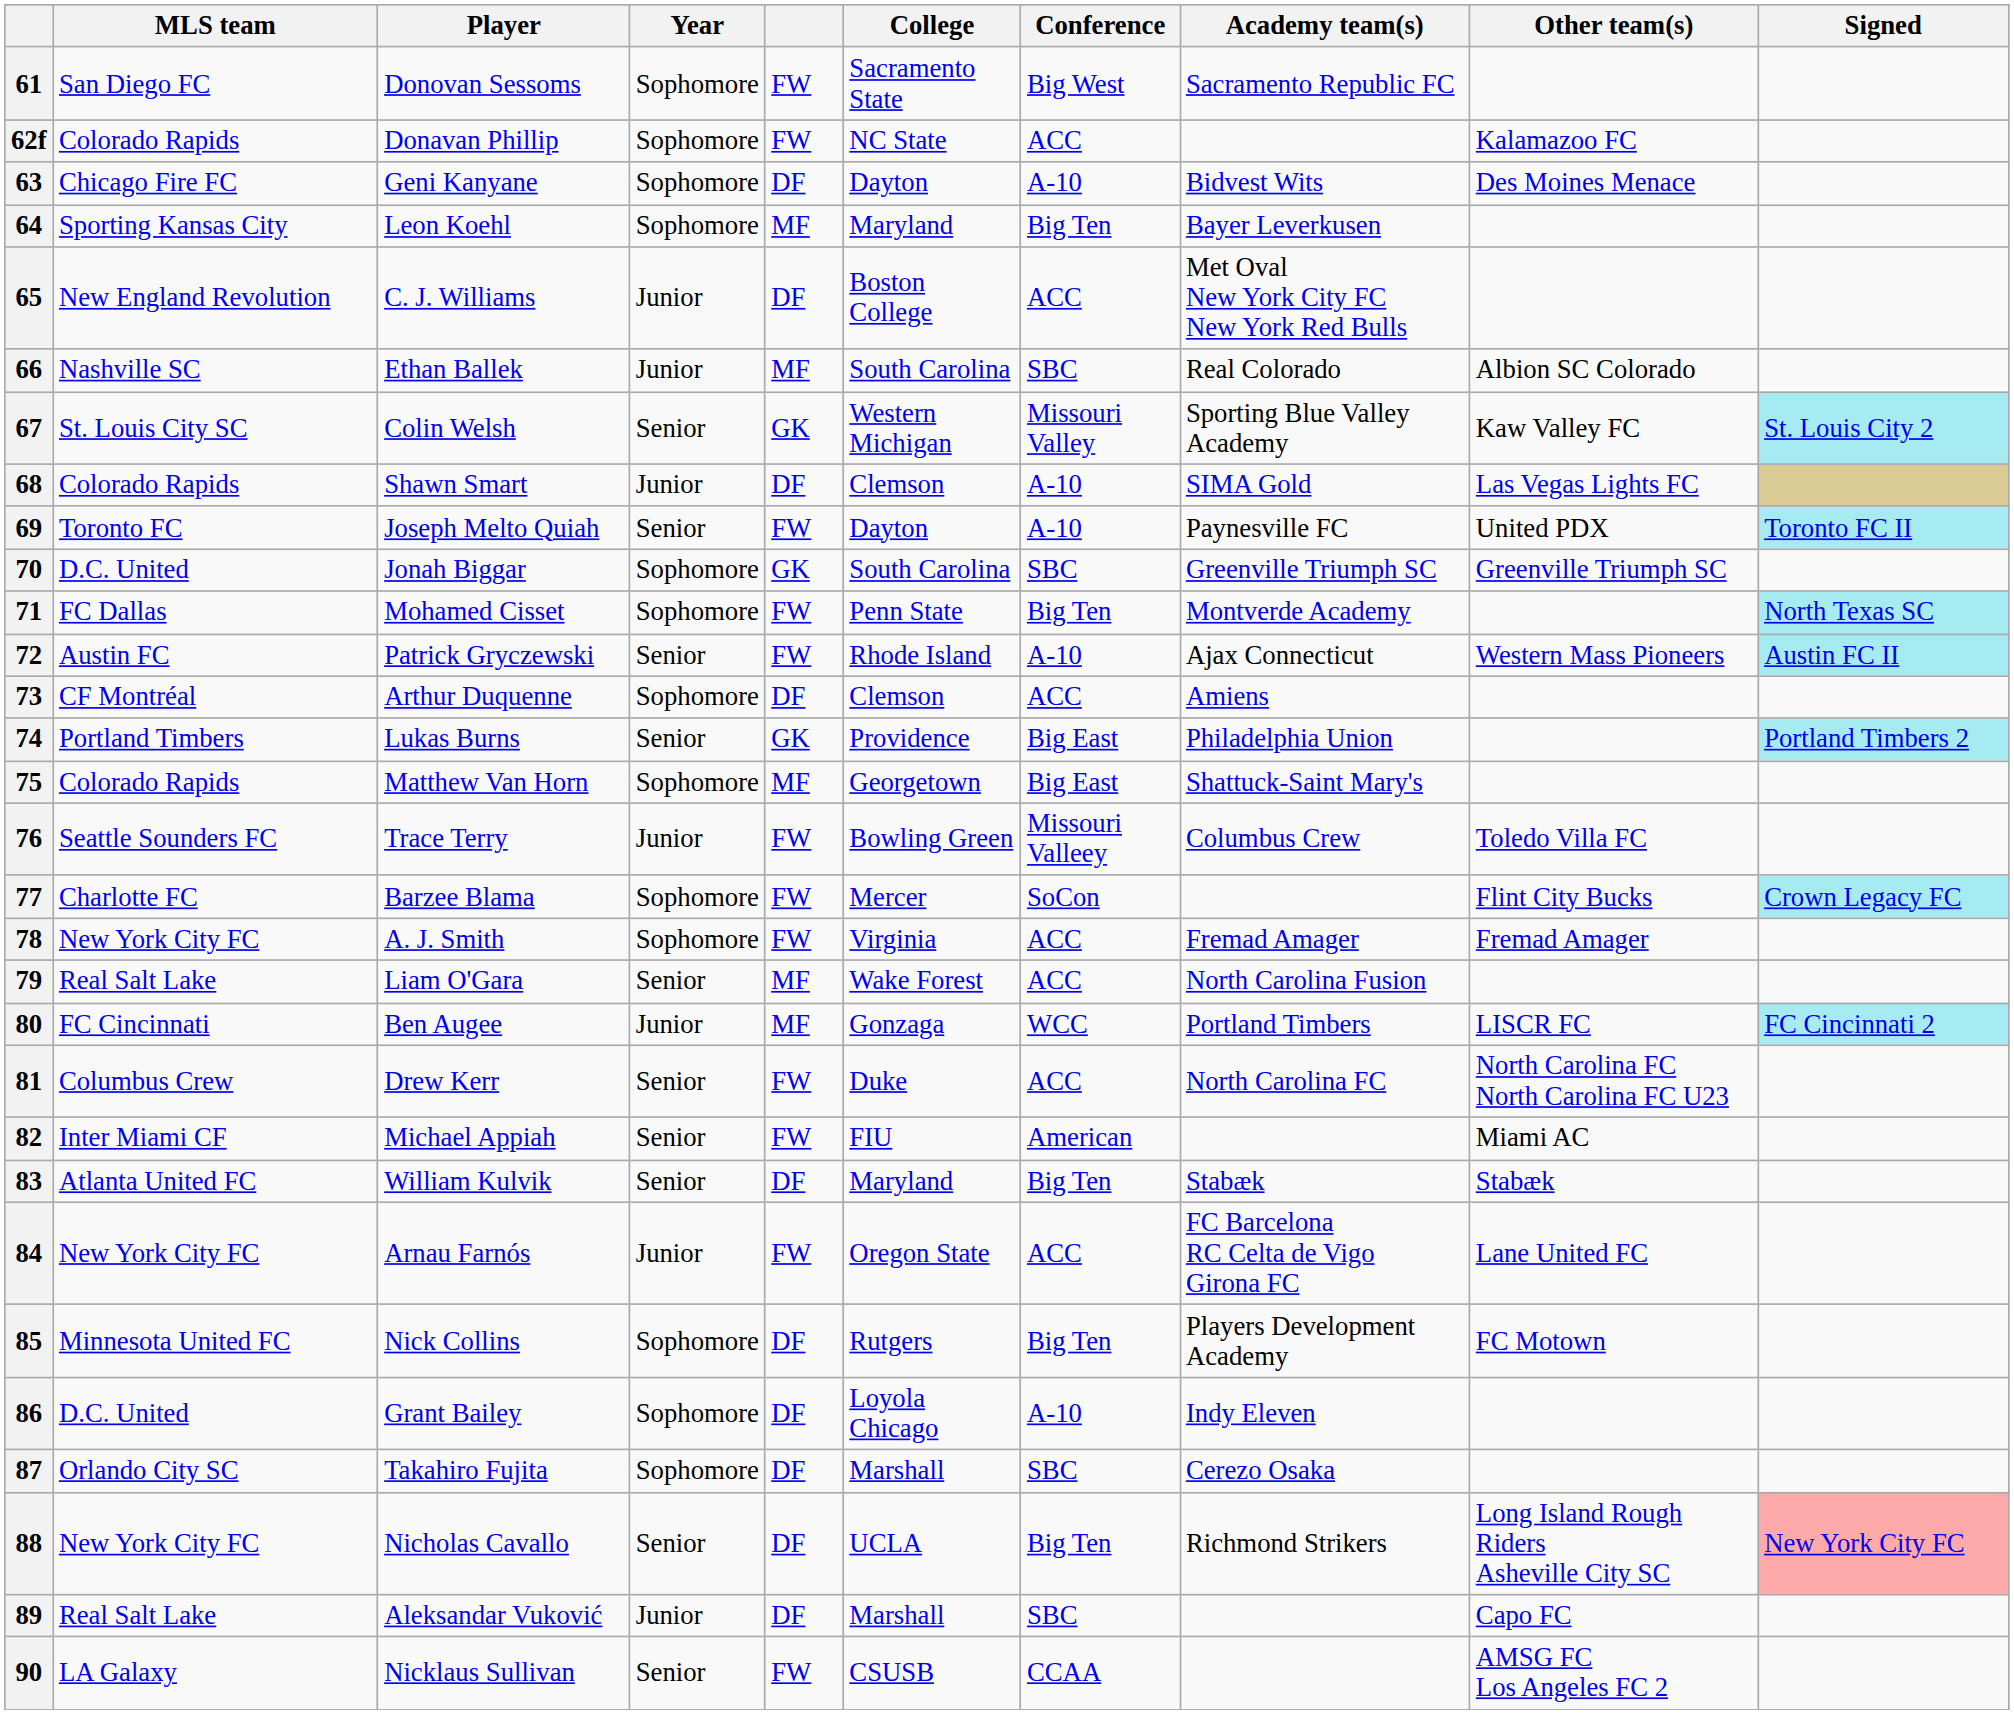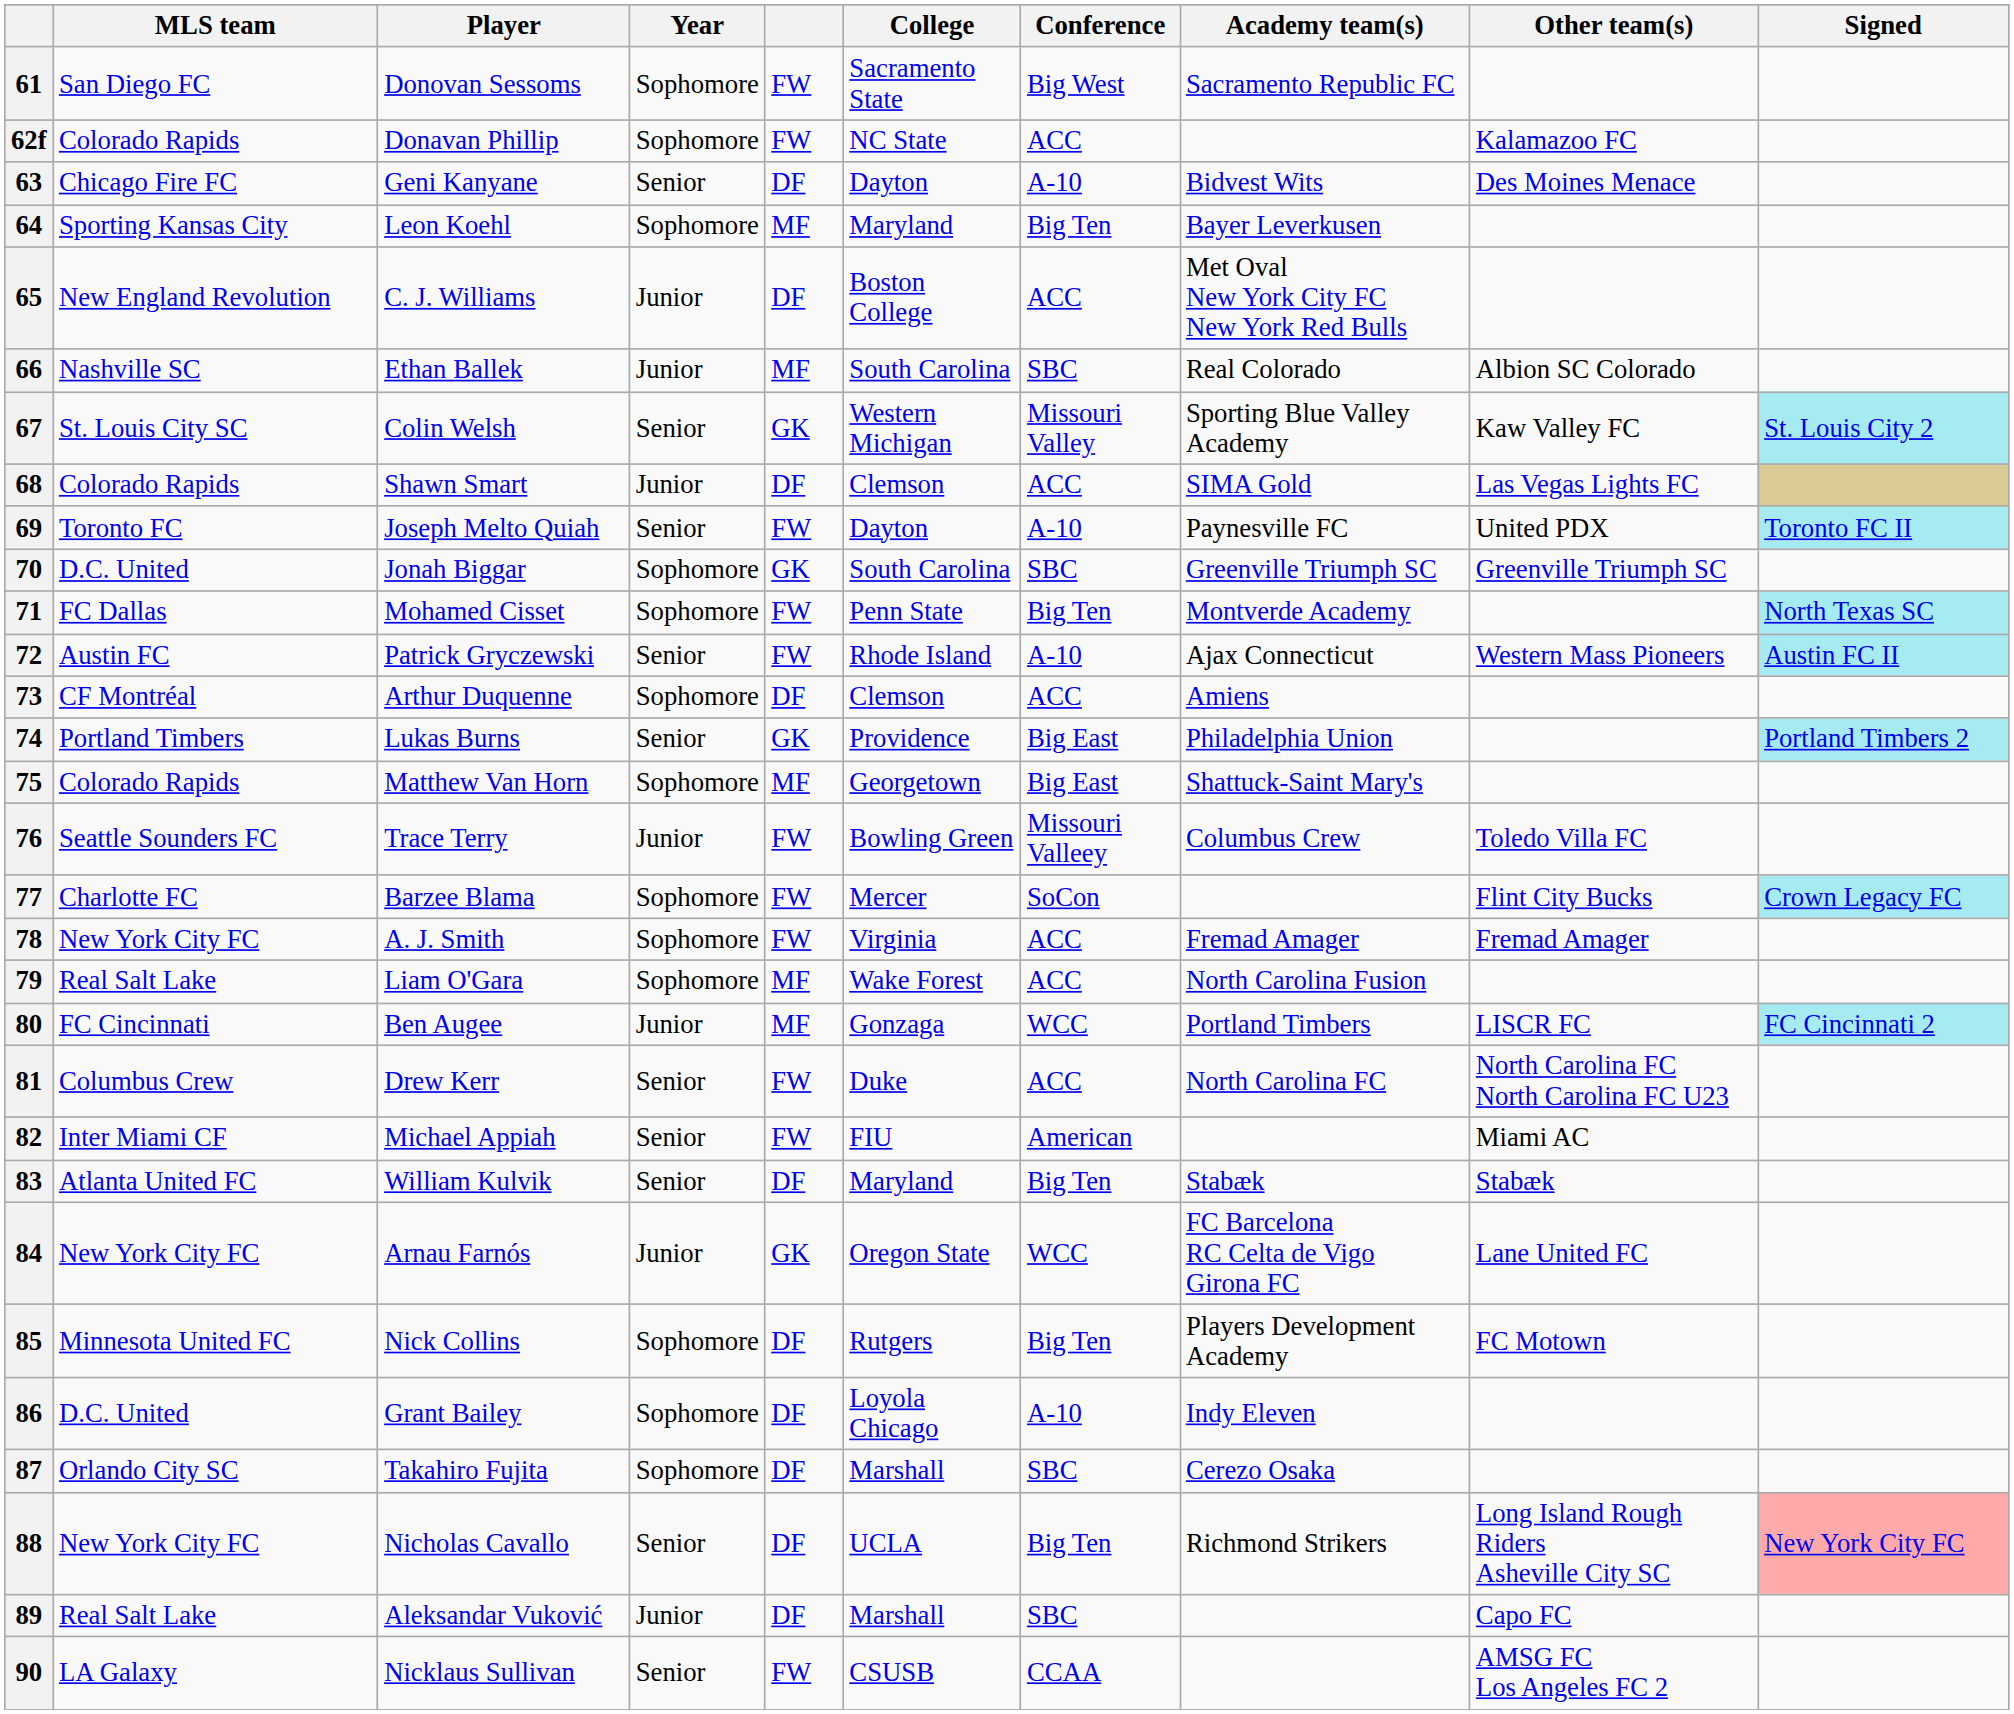(697, 182) Sophomore -> (671, 182) Senior
(1054, 484) A-10 -> (1054, 484) ACC
(671, 981) Senior -> (697, 981) Sophomore
(791, 1253) FW -> (791, 1253) GK
(1054, 1253) ACC -> (1057, 1253) WCC
